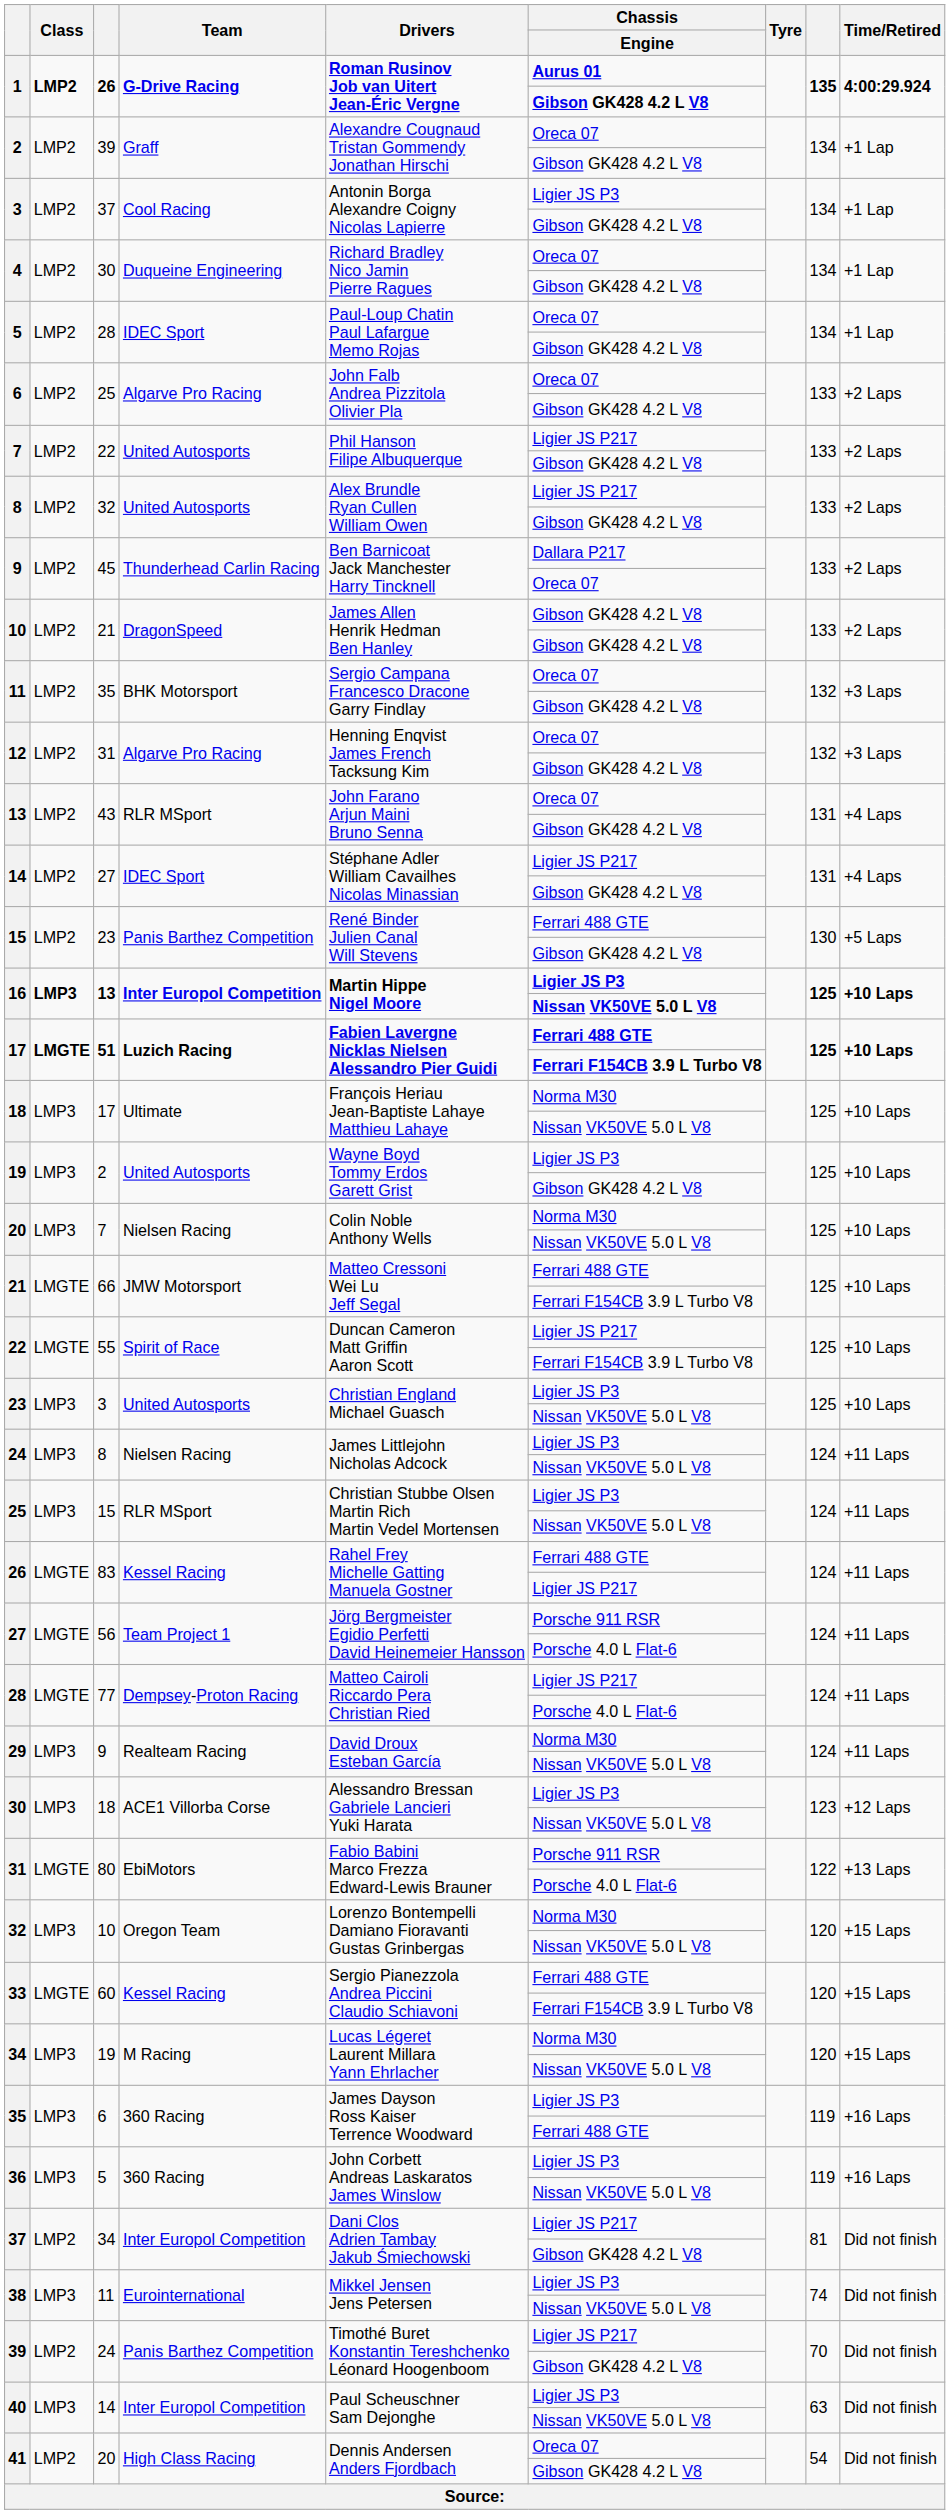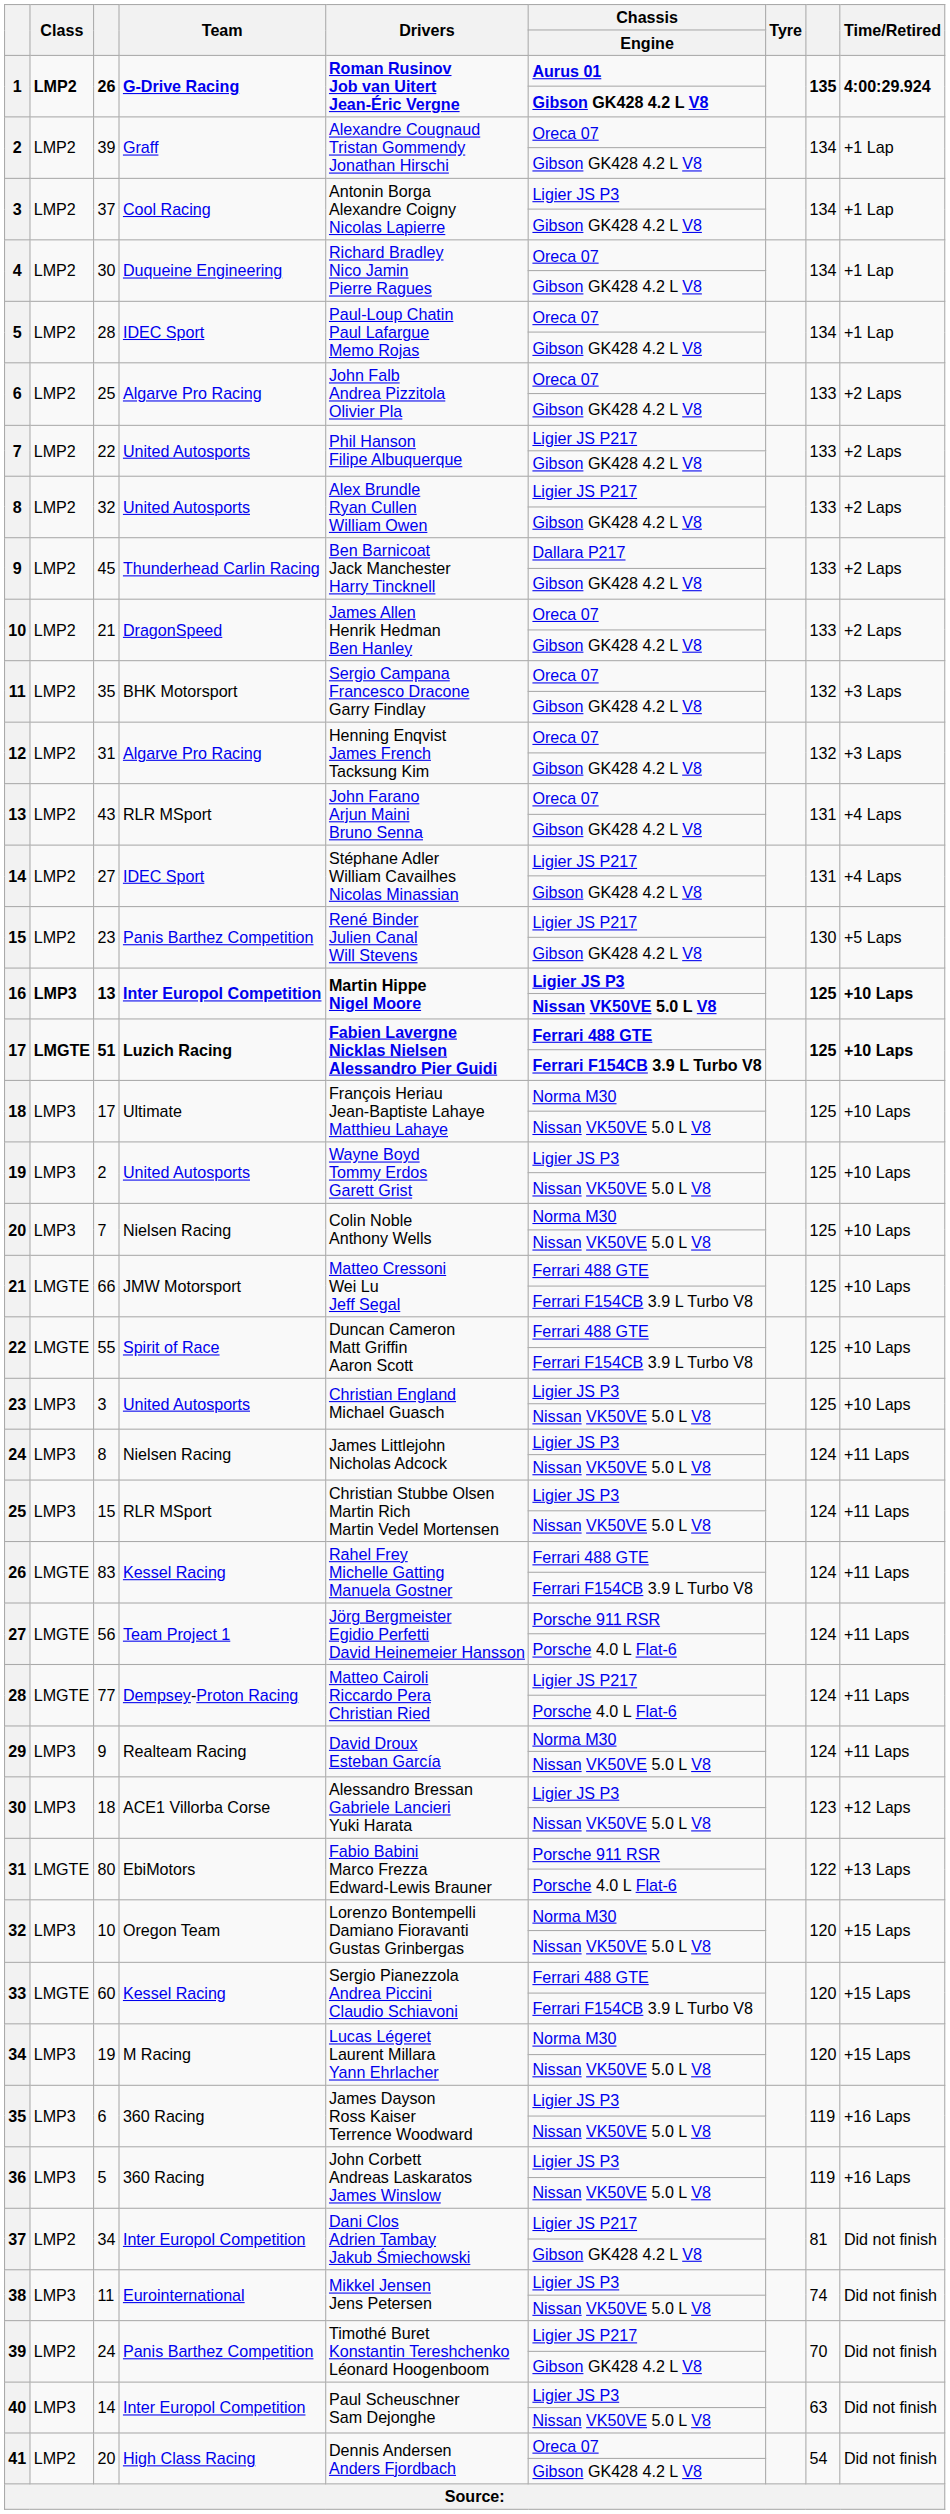(566, 584) Oreca 07 -> (617, 584) Gibson GK428 4.2 L V8
(617, 614) Gibson GK428 4.2 L V8 -> (566, 614) Oreca 07
(591, 922) Ferrari 488 GTE -> (585, 922) Ligier JS P217
(617, 1189) Gibson GK428 4.2 L V8 -> (622, 1189) Nissan VK50VE 5.0 L V8
(585, 1332) Ligier JS P217 -> (591, 1332) Ferrari 488 GTE
(585, 1588) Ligier JS P217 -> (643, 1588) Ferrari F154CB 3.9 L Turbo V8
(591, 2131) Ferrari 488 GTE -> (622, 2131) Nissan VK50VE 5.0 L V8
